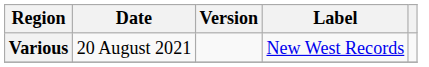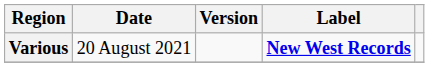(335, 47) normal -> (339, 47) bold
